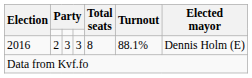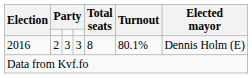(133, 45) 88.1% -> (133, 45) 80.1%
